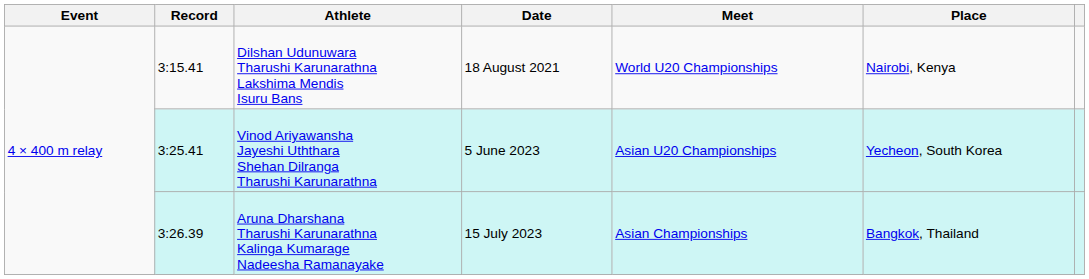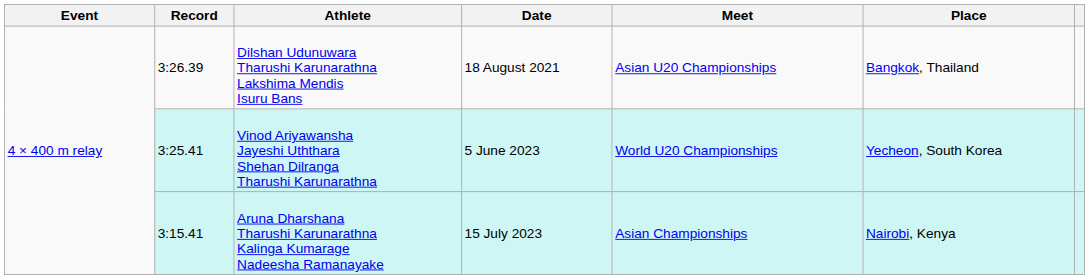(180, 68) 3:15.41 -> (180, 68) 3:26.39
(696, 68) World U20 Championships -> (696, 68) Asian U20 Championships
(911, 68) Nairobi, Kenya -> (922, 68) Bangkok, Thailand
(696, 151) Asian U20 Championships -> (696, 151) World U20 Championships
(180, 233) 3:26.39 -> (180, 233) 3:15.41
(922, 233) Bangkok, Thailand -> (911, 233) Nairobi, Kenya
